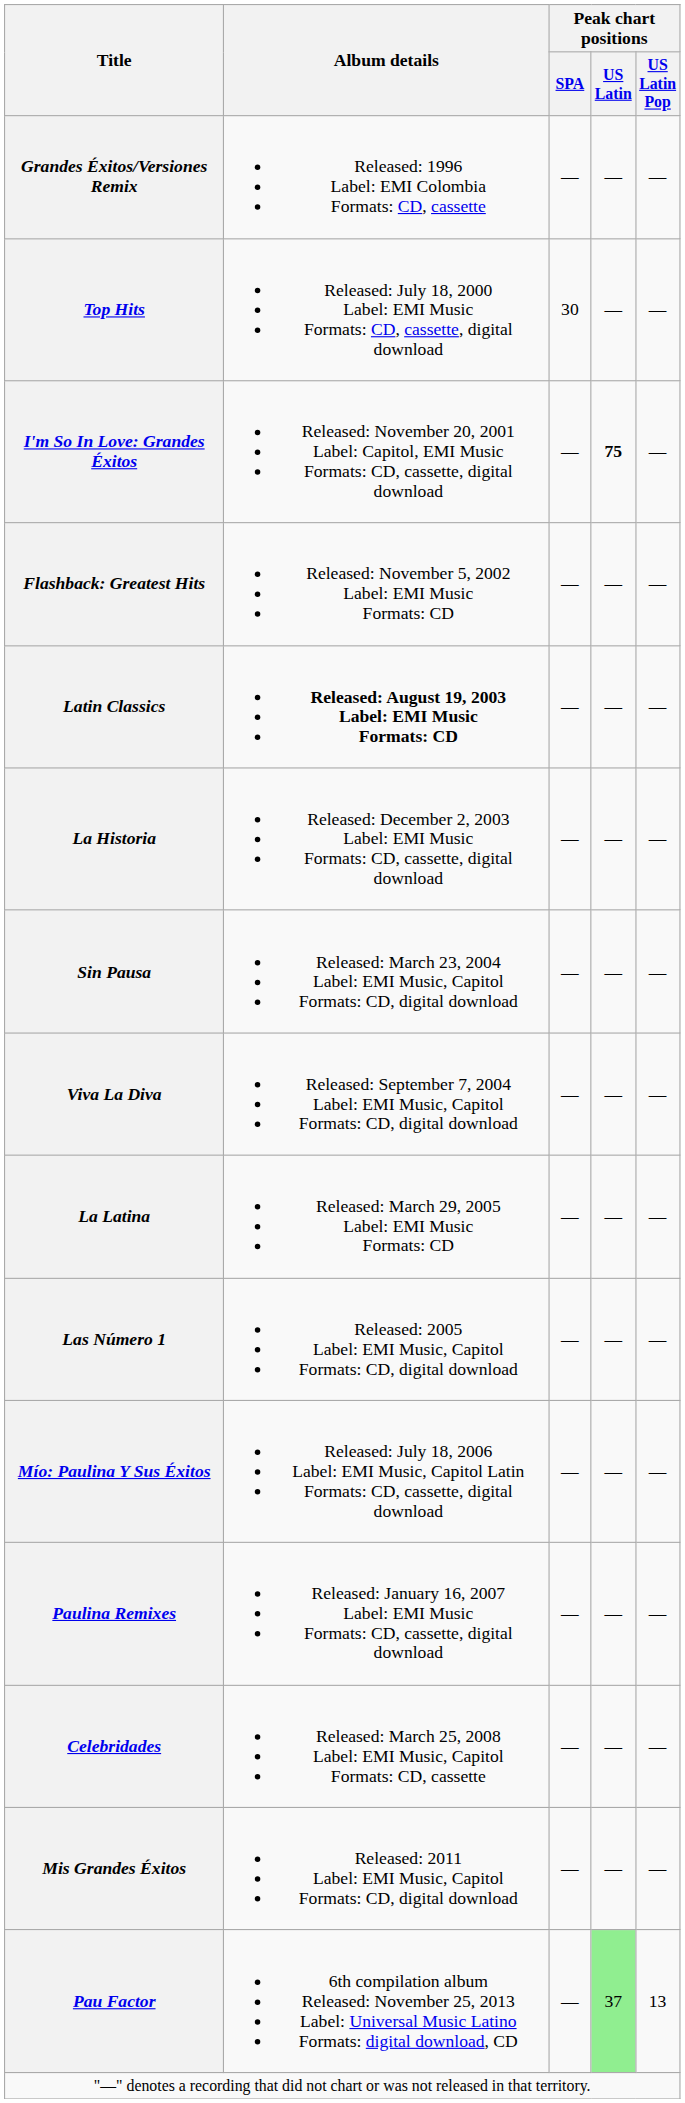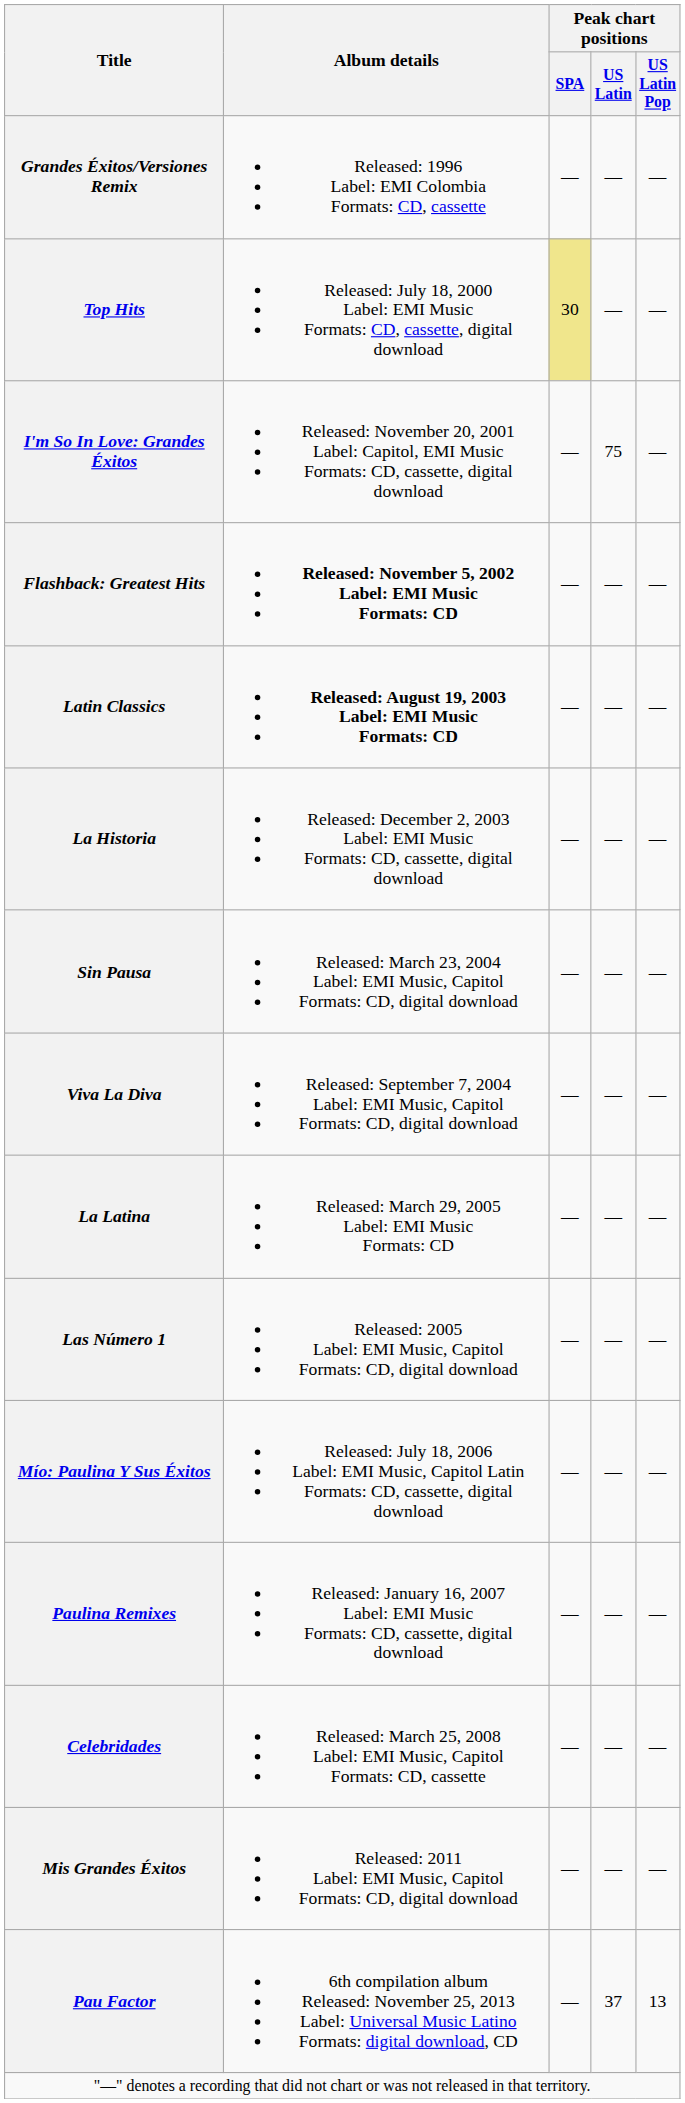(570, 309) no background -> (570, 309) khaki background
(613, 451) bold -> (613, 451) normal
(386, 594) normal -> (386, 594) bold
(613, 2001) lightgreen background -> (613, 2001) no background
